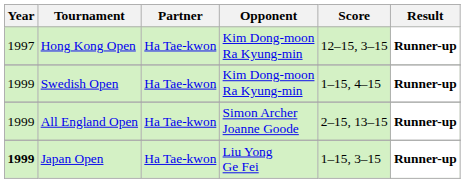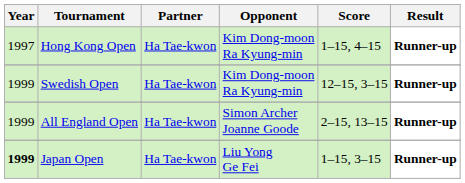(354, 45) 12–15, 3–15 -> (351, 45) 1–15, 4–15
(351, 83) 1–15, 4–15 -> (354, 83) 12–15, 3–15
